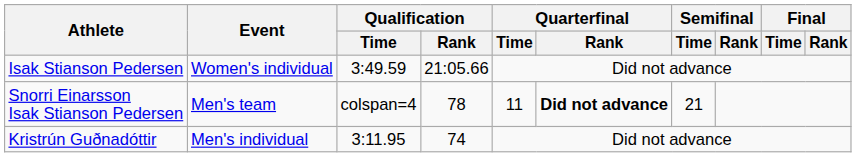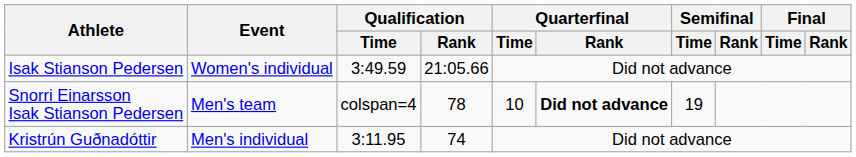(514, 104) 11 -> (514, 104) 10
(694, 104) 21 -> (694, 104) 19
